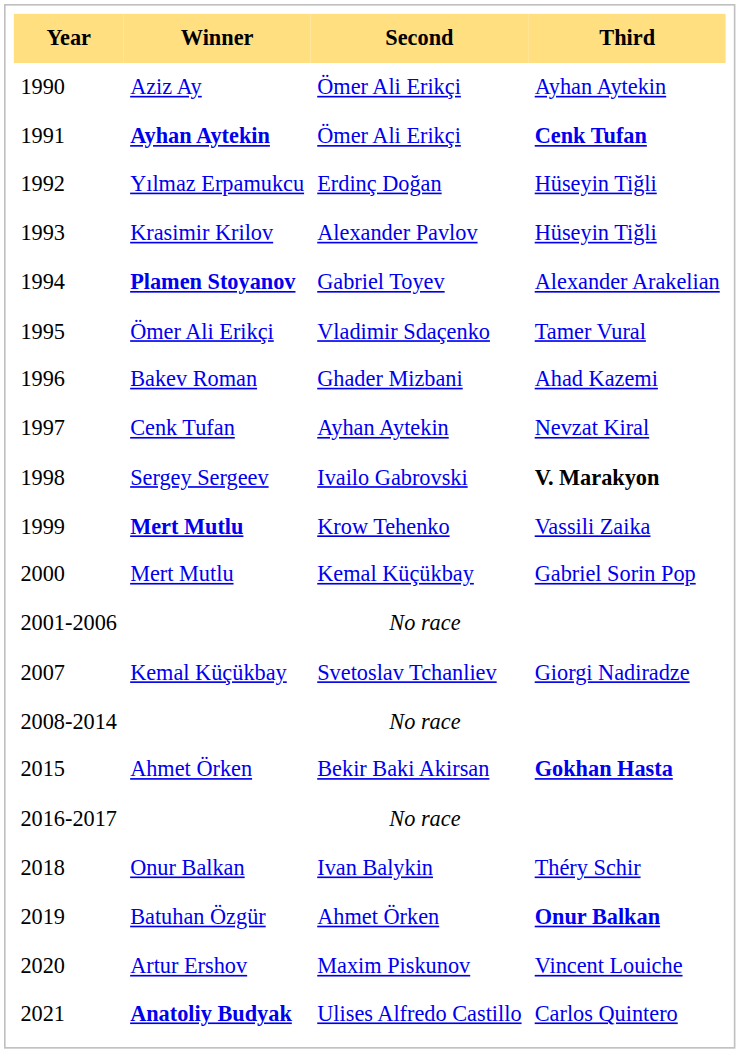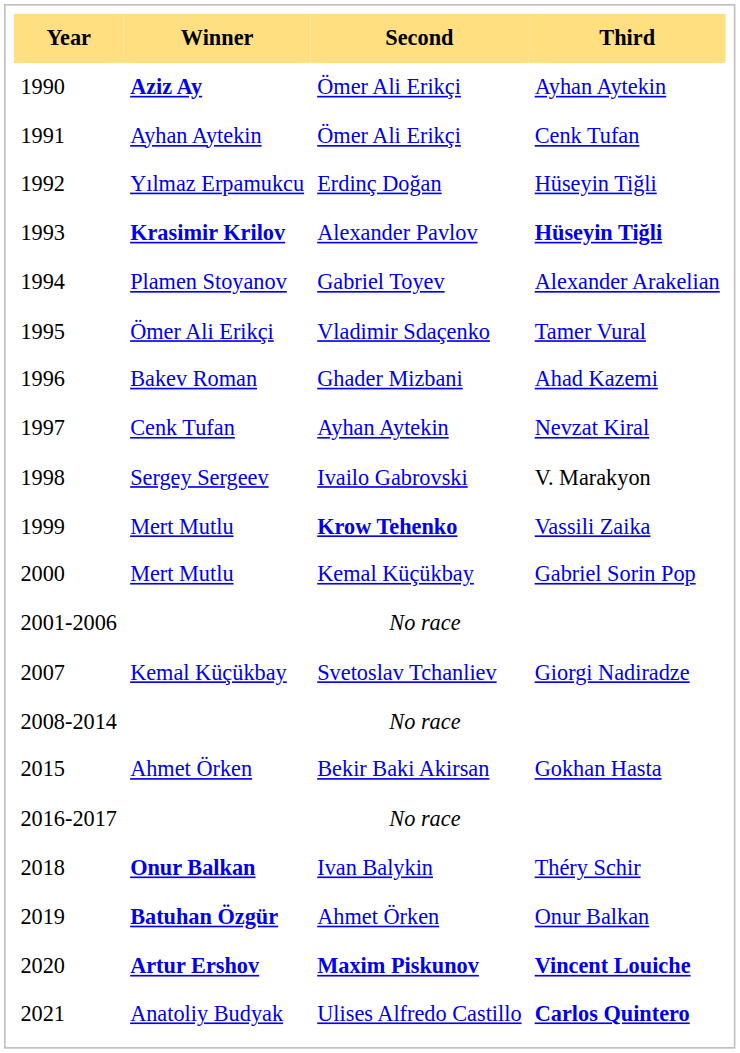(166, 86) normal -> (166, 86) bold
(200, 135) bold -> (196, 135) normal
(591, 135) bold -> (587, 135) normal
(202, 233) normal -> (208, 233) bold
(596, 233) normal -> (598, 233) bold
(213, 282) bold -> (208, 282) normal
(597, 477) bold -> (593, 477) normal
(187, 526) bold -> (182, 526) normal
(383, 526) normal -> (387, 526) bold
(604, 770) bold -> (598, 770) normal
(187, 867) normal -> (193, 867) bold
(198, 916) normal -> (204, 916) bold
(597, 916) bold -> (592, 916) normal
(189, 965) normal -> (195, 965) bold
(394, 965) normal -> (398, 965) bold
(609, 965) normal -> (613, 965) bold
(211, 1014) bold -> (207, 1014) normal
(606, 1014) normal -> (612, 1014) bold
